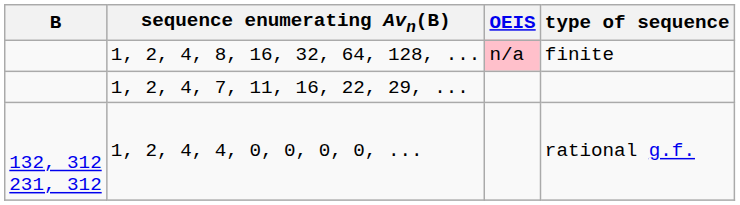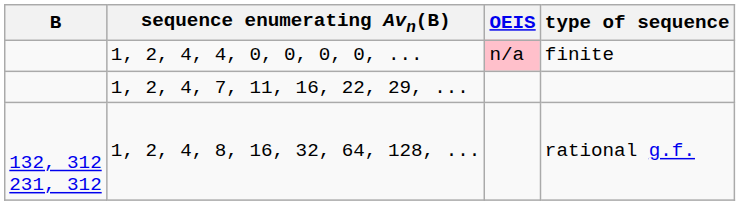(296, 56) 1, 2, 4, 8, 16, 32, 64, 128, ... -> (267, 56) 1, 2, 4, 4, 0, 0, 0, 0, ...
(267, 152) 1, 2, 4, 4, 0, 0, 0, 0, ... -> (296, 152) 1, 2, 4, 8, 16, 32, 64, 128, ...
